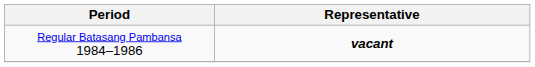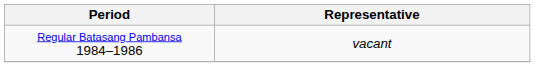(372, 43) bold -> (372, 43) normal
